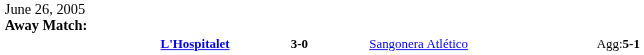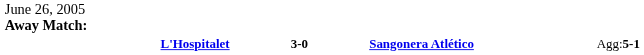(419, 44) normal -> (422, 44) bold
